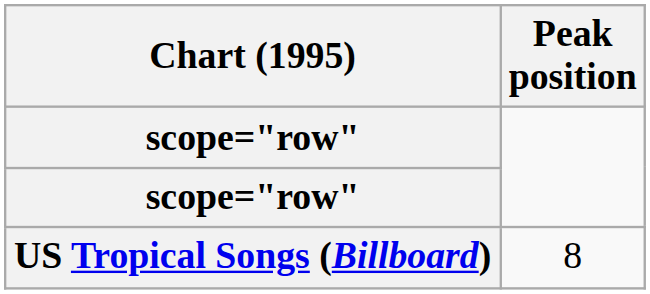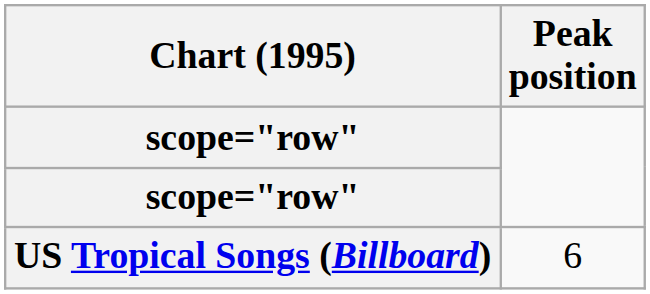(573, 256) 8 -> (573, 256) 6
